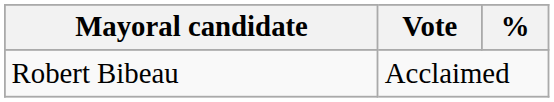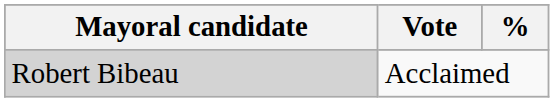(95, 73) no background -> (95, 73) lightgrey background
